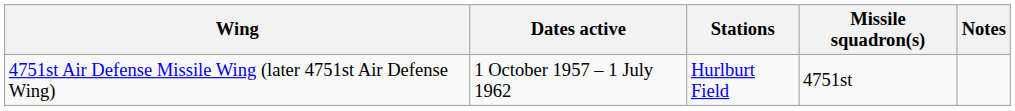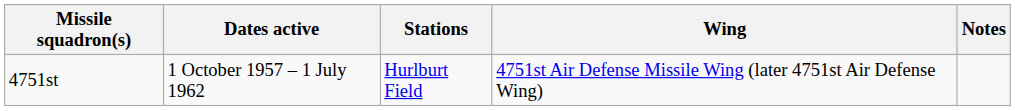columns swapped: (237, 29) <-> (878, 29)
